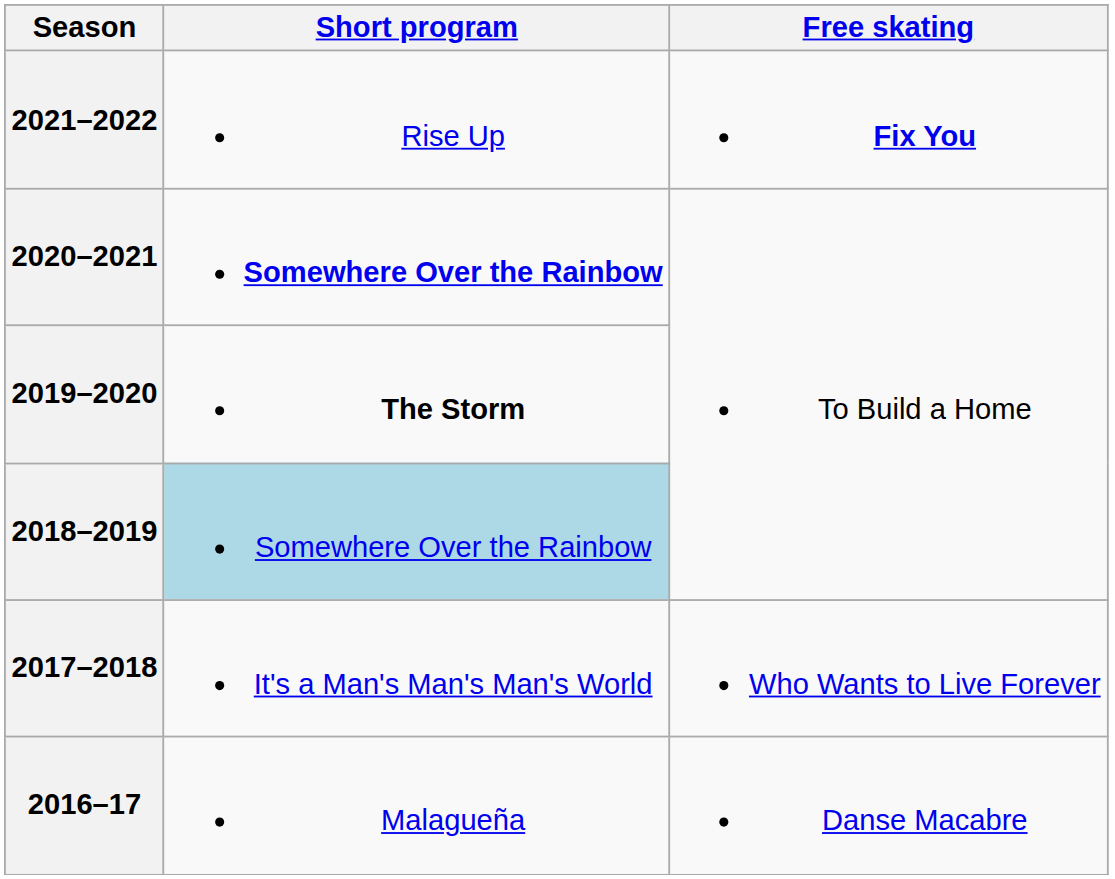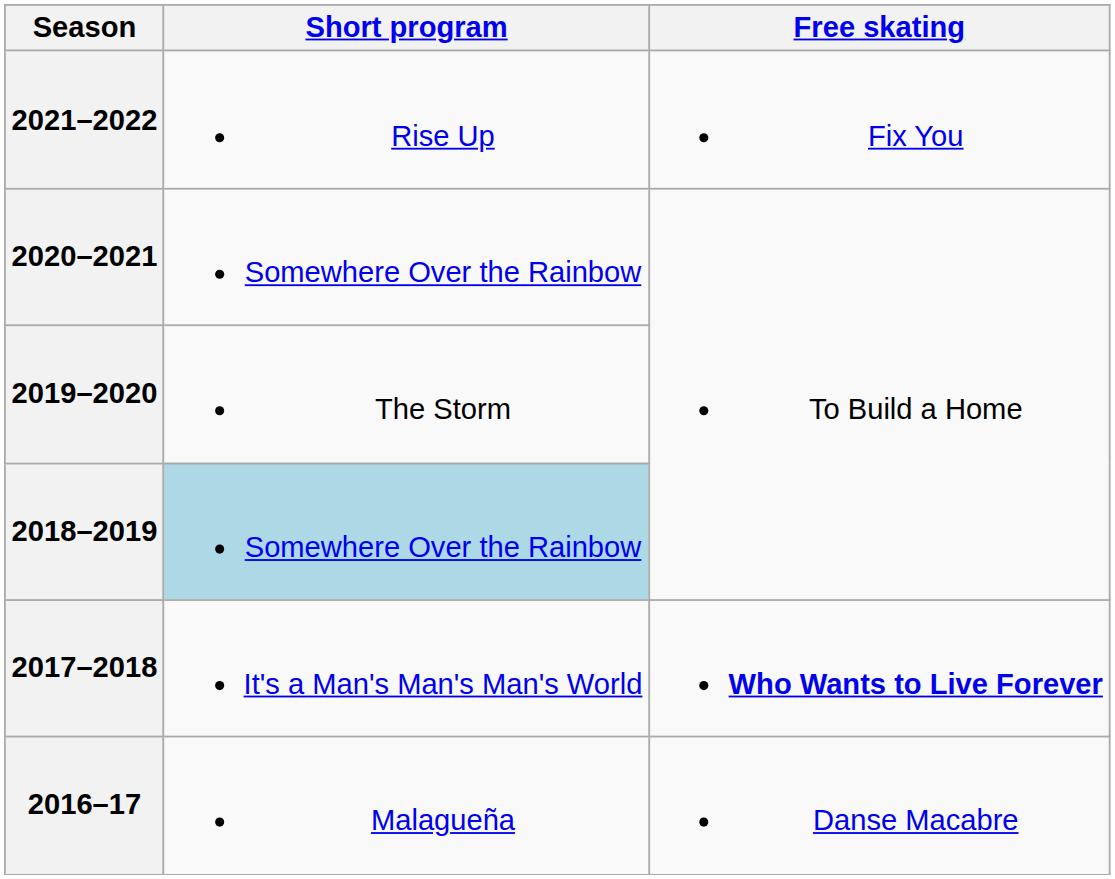(888, 136) bold -> (879, 136) normal
(417, 273) bold -> (407, 273) normal
(417, 410) bold -> (407, 410) normal
(888, 685) normal -> (879, 685) bold
